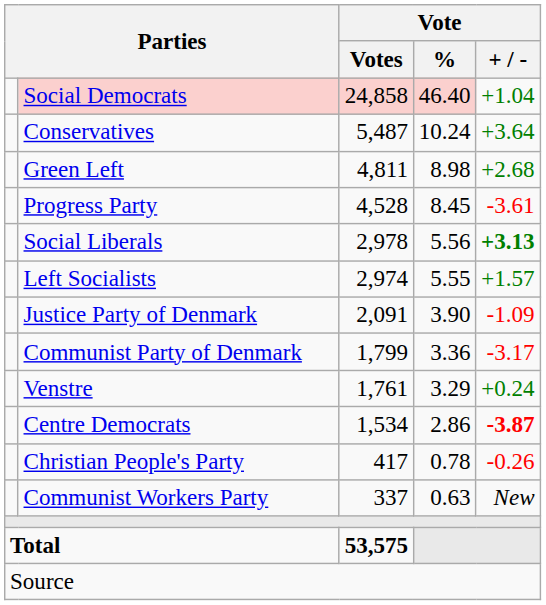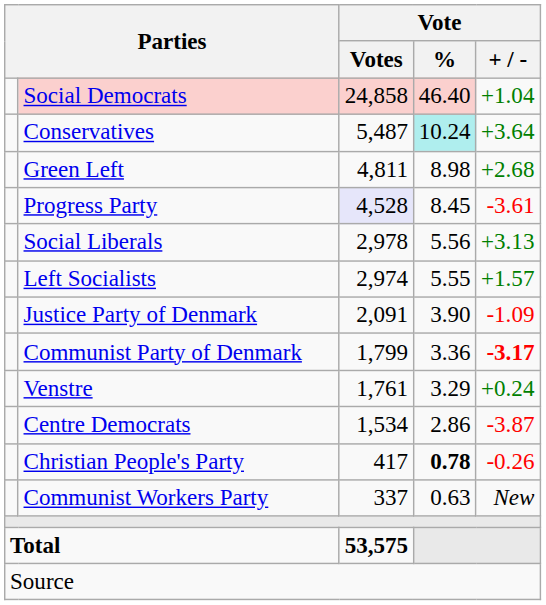(445, 132) no background -> (445, 132) paleturquoise background
(382, 205) no background -> (382, 205) lavender background
(508, 242) bold -> (508, 242) normal
(511, 351) normal -> (510, 351) bold
(511, 424) bold -> (510, 424) normal
(450, 461) normal -> (450, 461) bold
